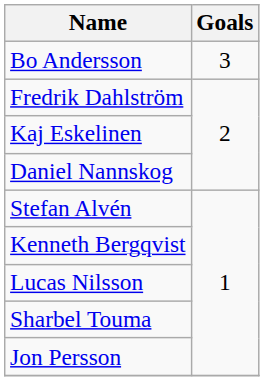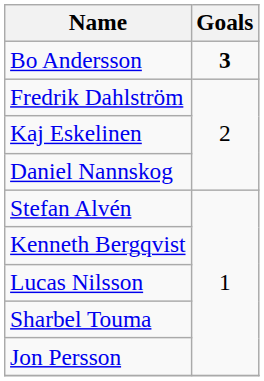(225, 60) normal -> (225, 60) bold
